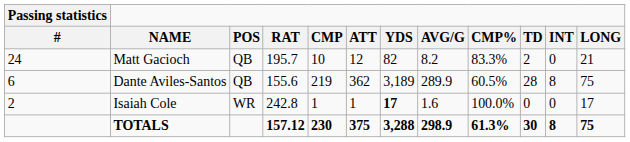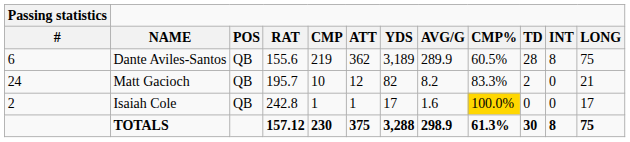rows swapped: (170, 81) <-> (152, 59)
(244, 103) WR -> (243, 103) QB
(390, 103) bold -> (390, 103) normal
(493, 103) no background -> (493, 103) gold background
